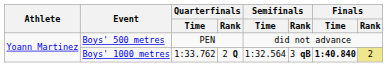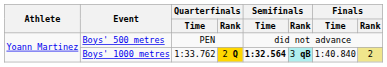(230, 54) no background -> (230, 54) gold background
(265, 54) normal -> (265, 54) bold
(300, 54) no background -> (300, 54) paleturquoise background
(335, 54) bold -> (335, 54) normal
